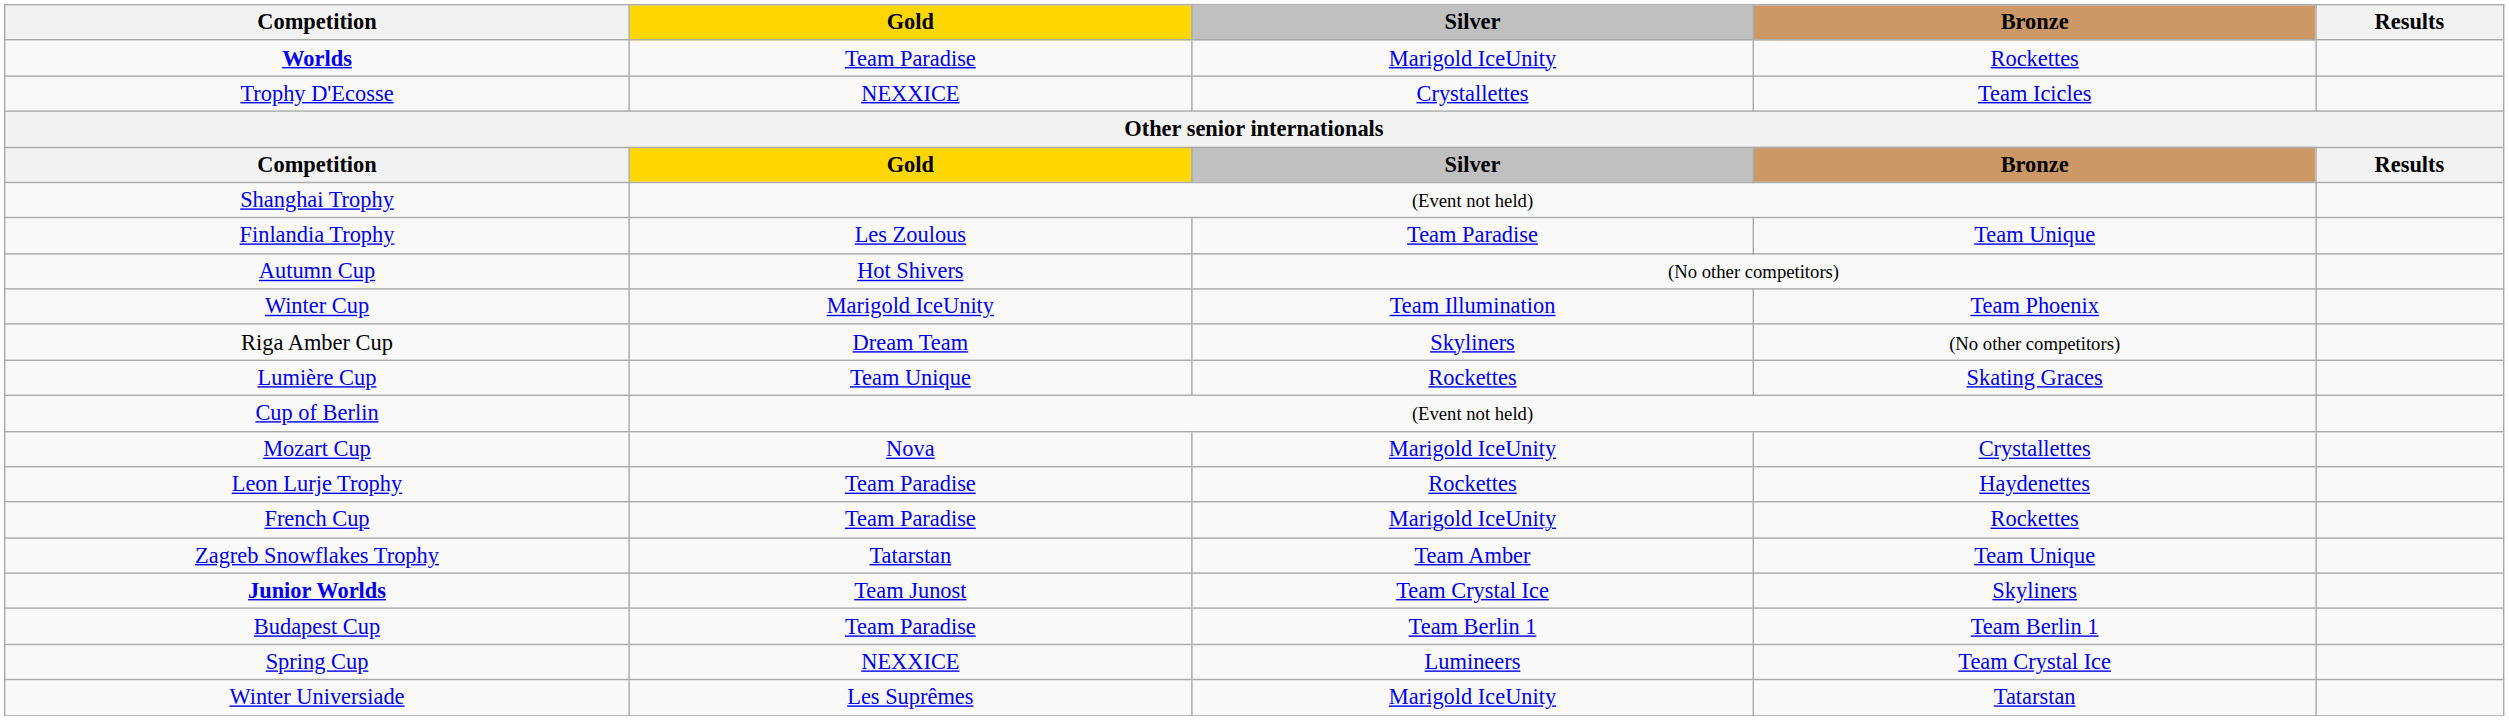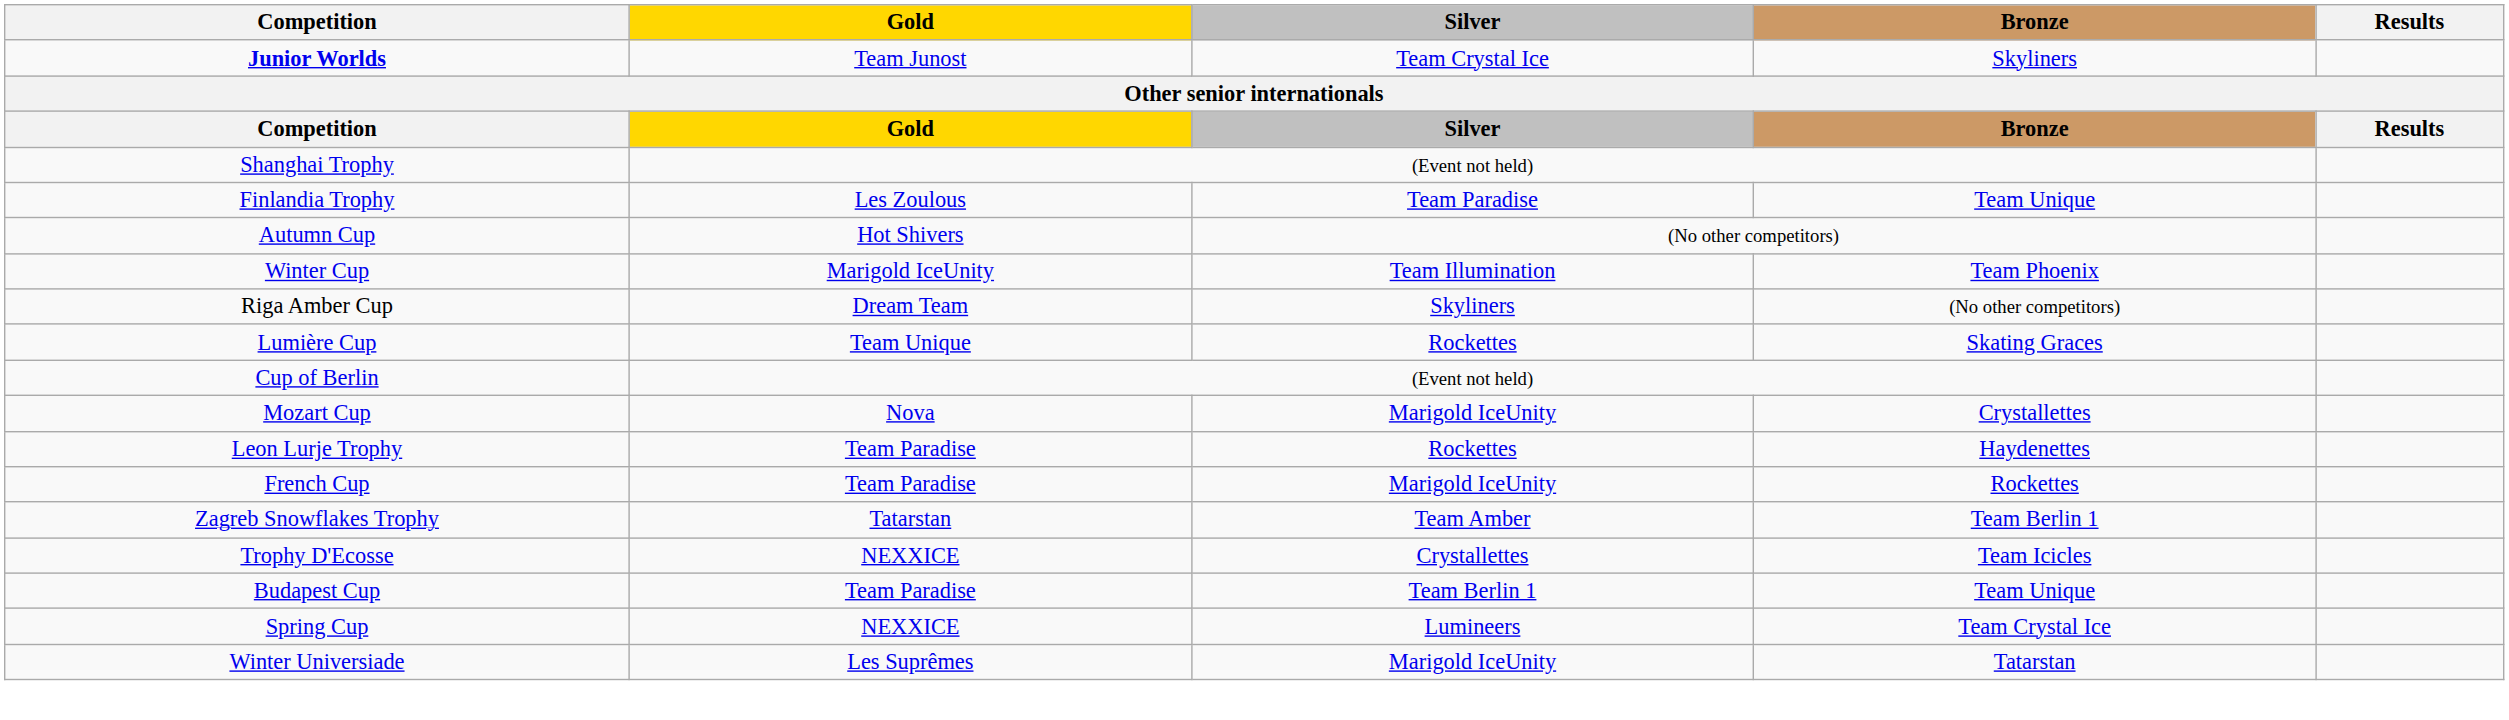- row: (317, 57)
rows swapped: (317, 590) <-> (317, 93)
(2035, 555) Team Unique -> (2035, 519) Team Berlin 1
(2035, 626) Team Berlin 1 -> (2035, 590) Team Unique
